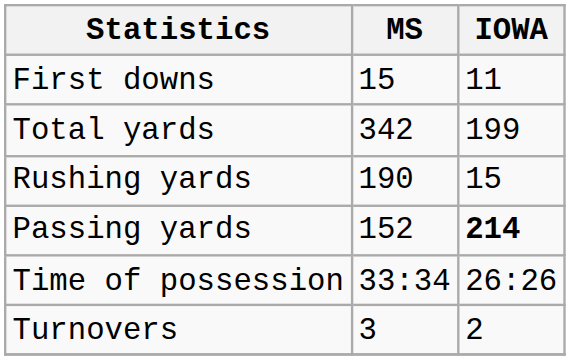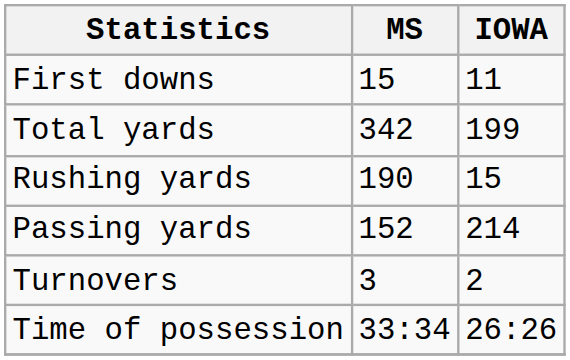(493, 230) bold -> (493, 230) normal
rows swapped: (95, 330) <-> (178, 280)
